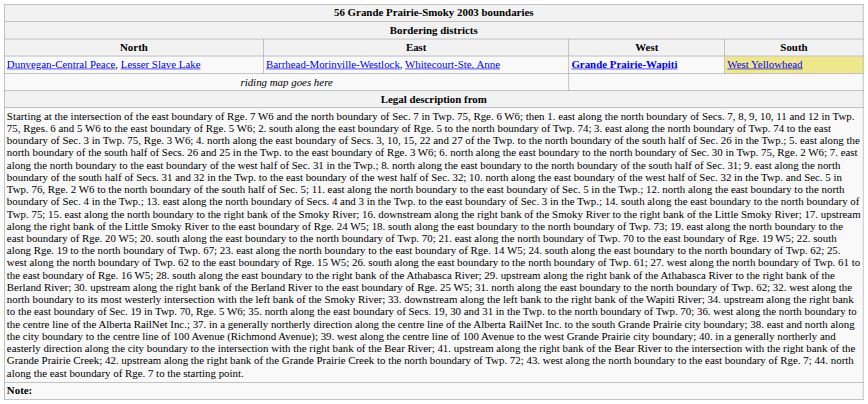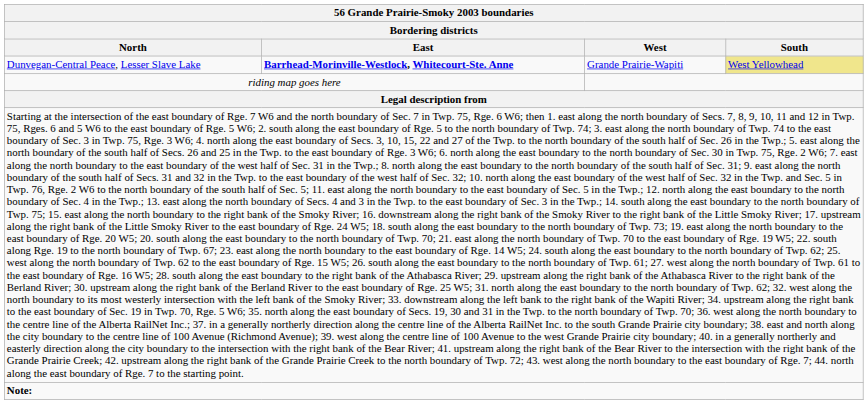(383, 64) normal -> (389, 64) bold
(624, 64) bold -> (635, 64) normal
